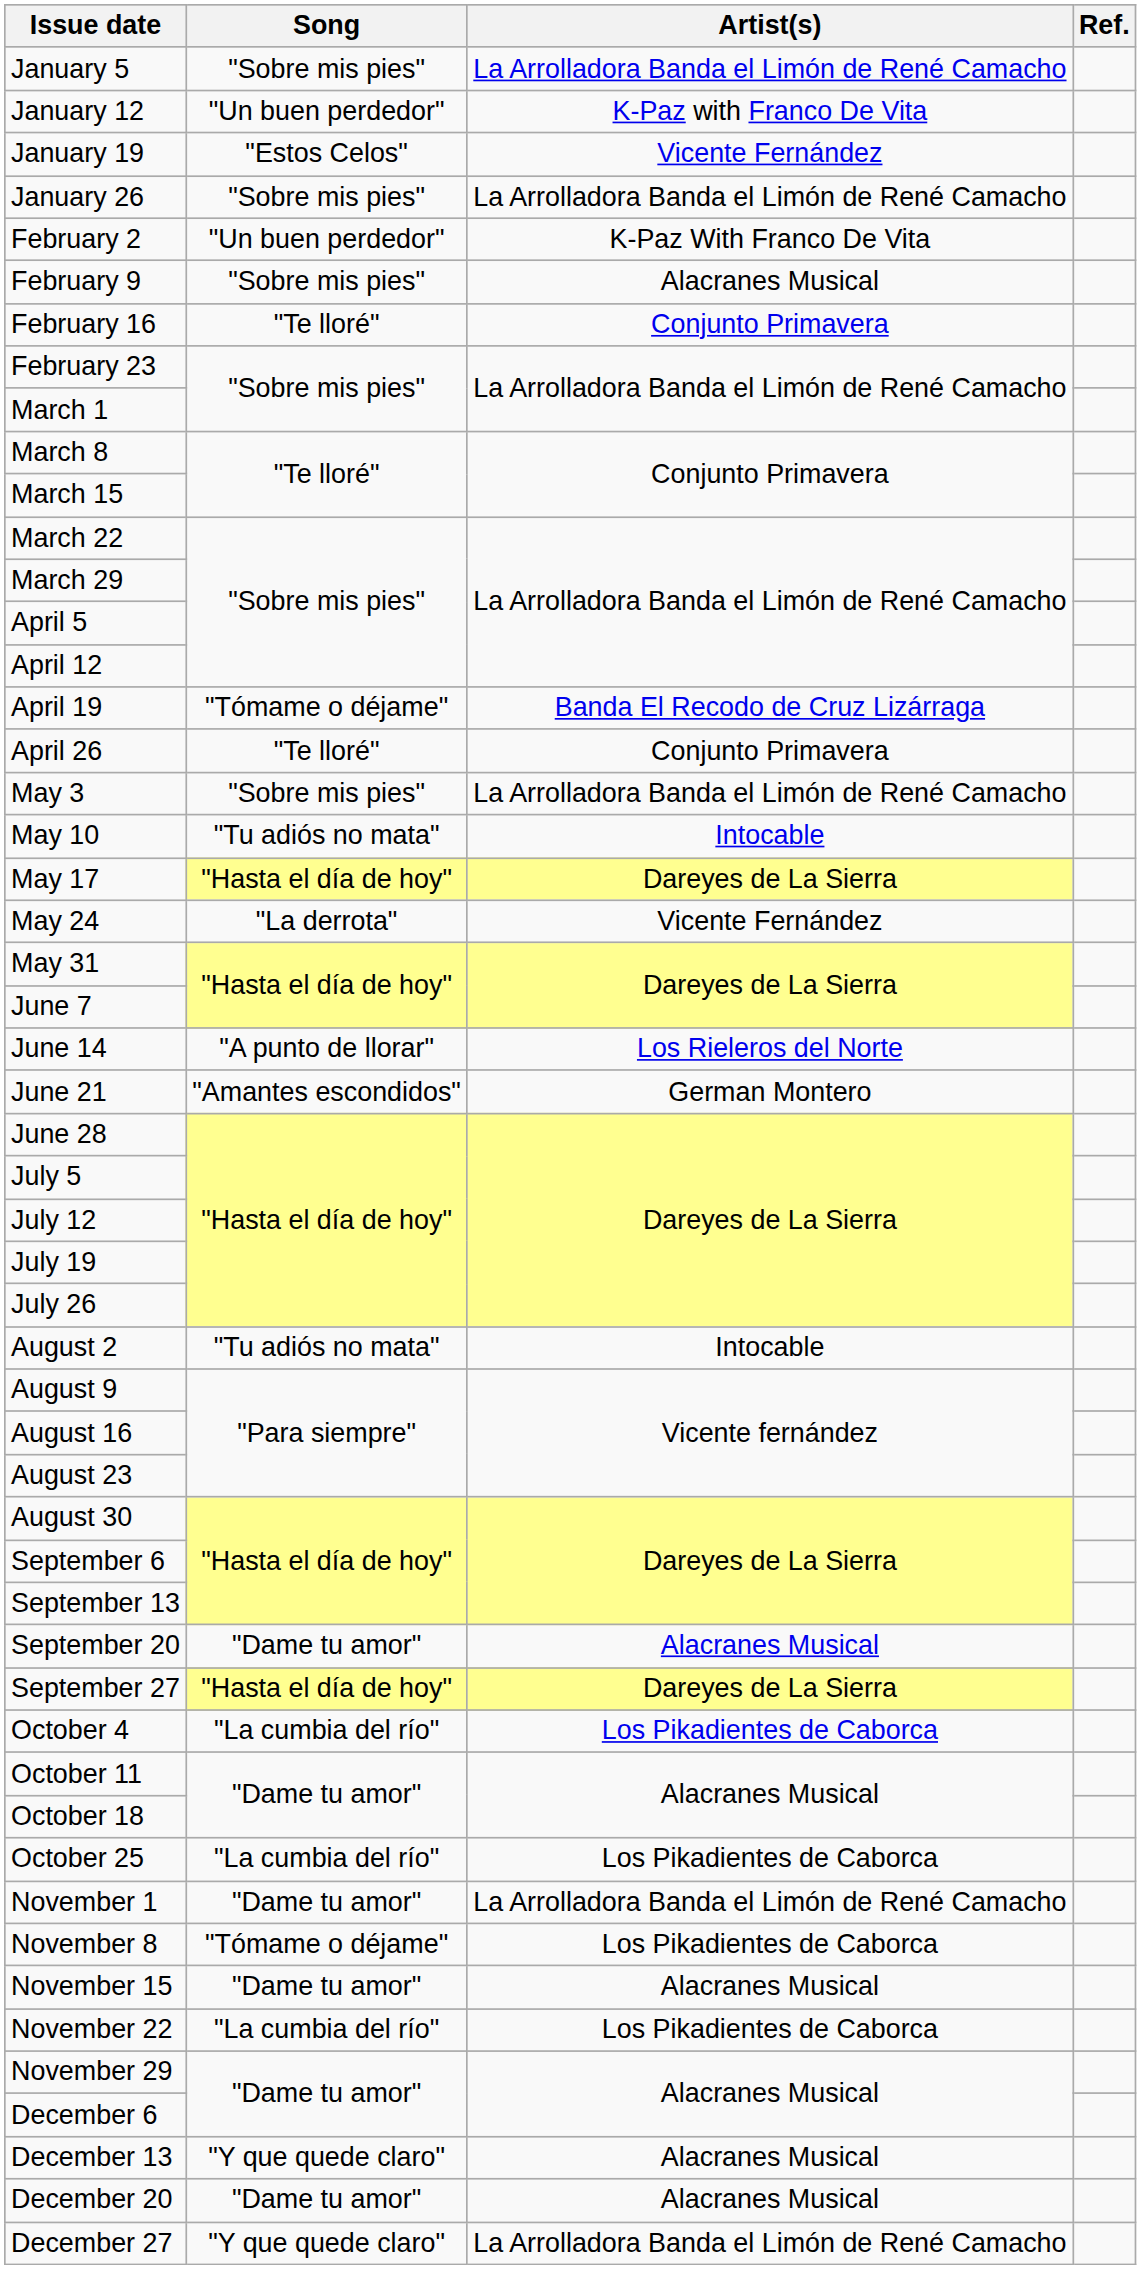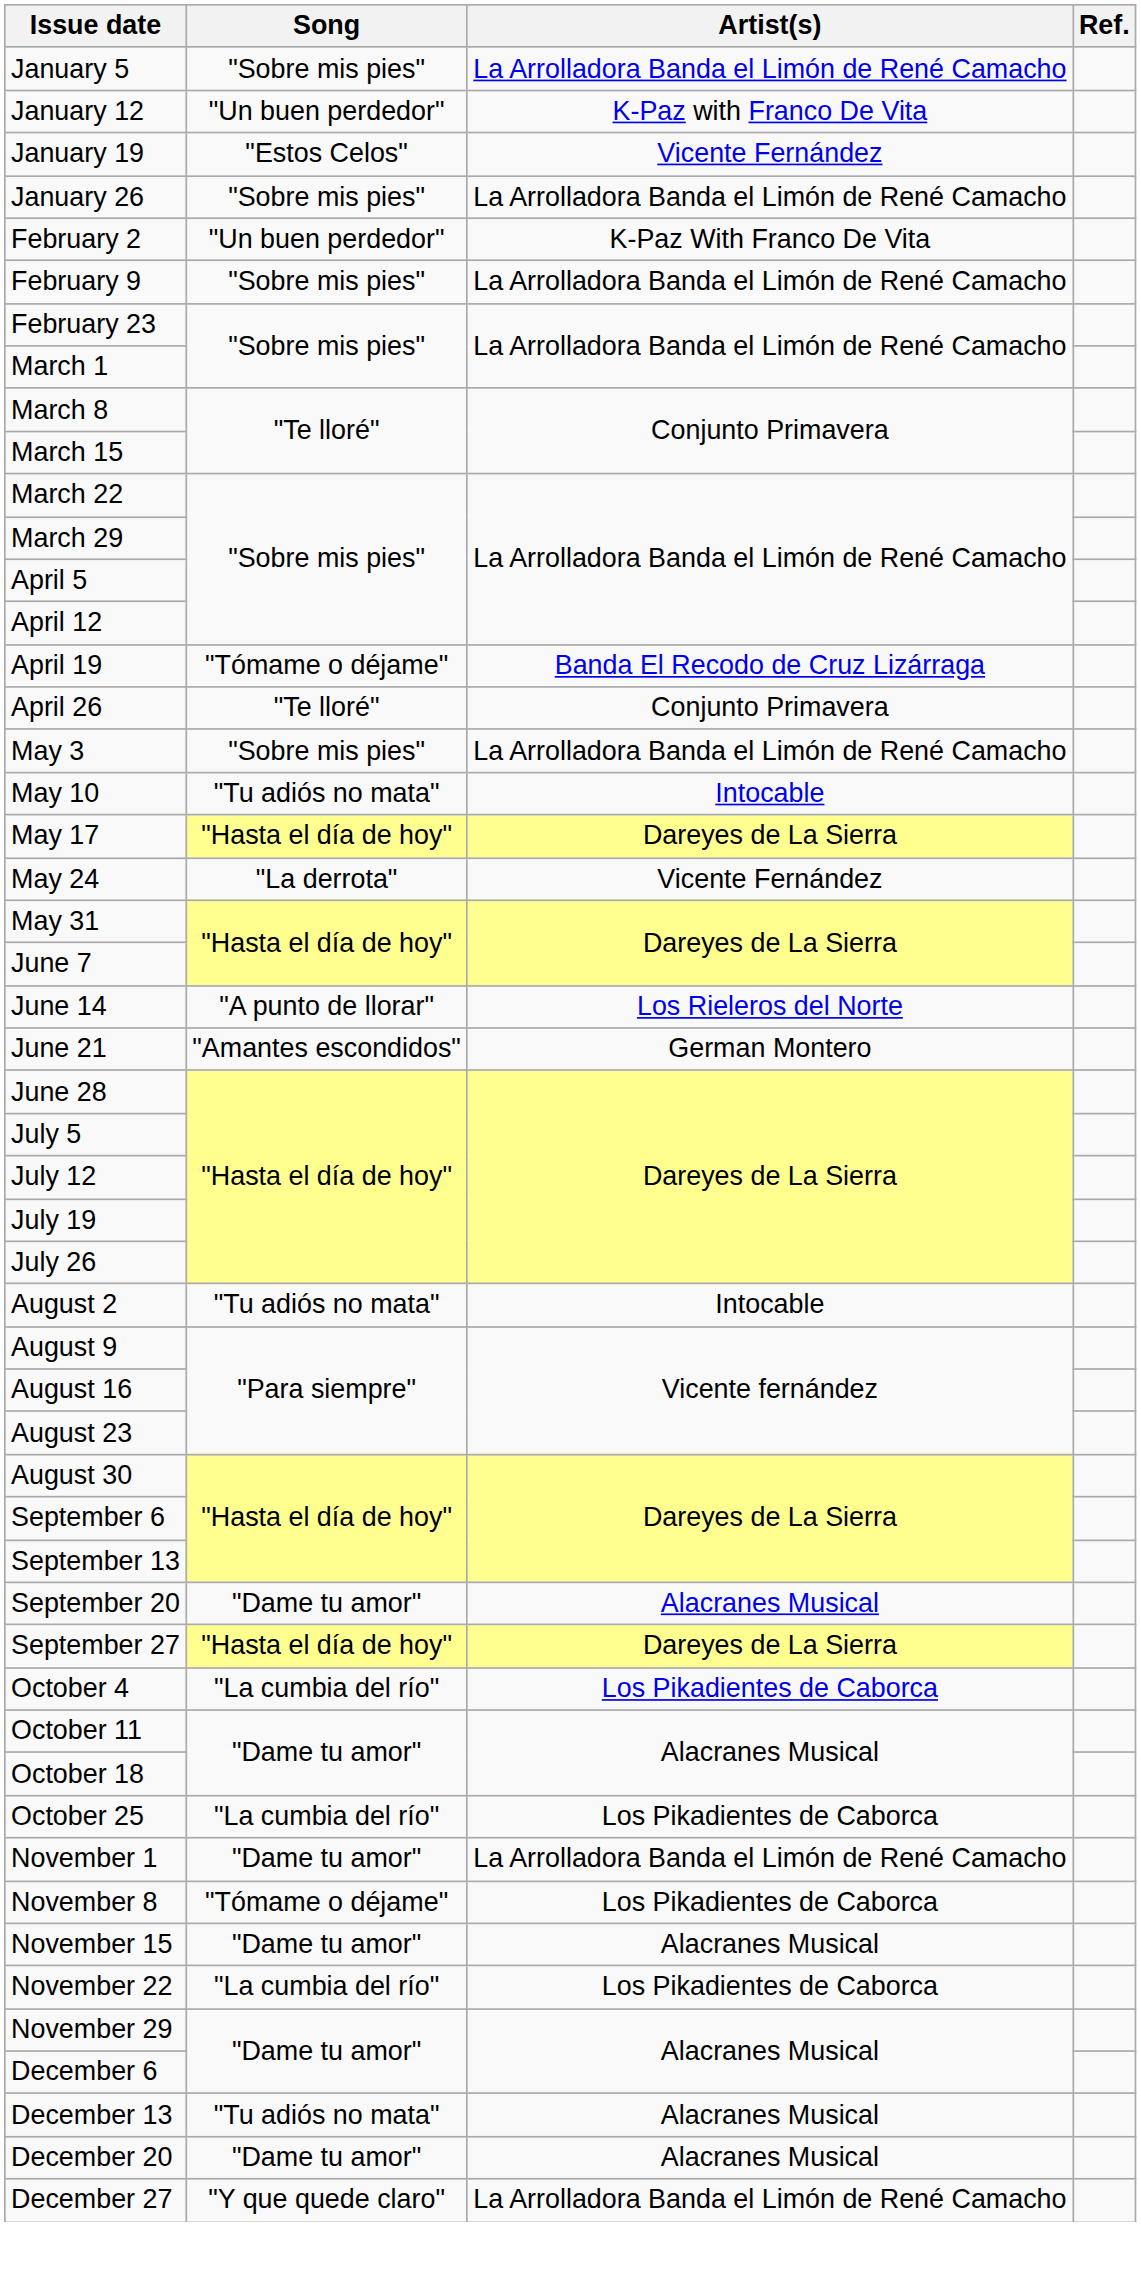(770, 281) Alacranes Musical -> (770, 281) La Arrolladora Banda el Limón de René Camacho
- row: (83, 324)
(327, 2157) "Y que quede claro" -> (327, 2114) "Tu adiós no mata"
